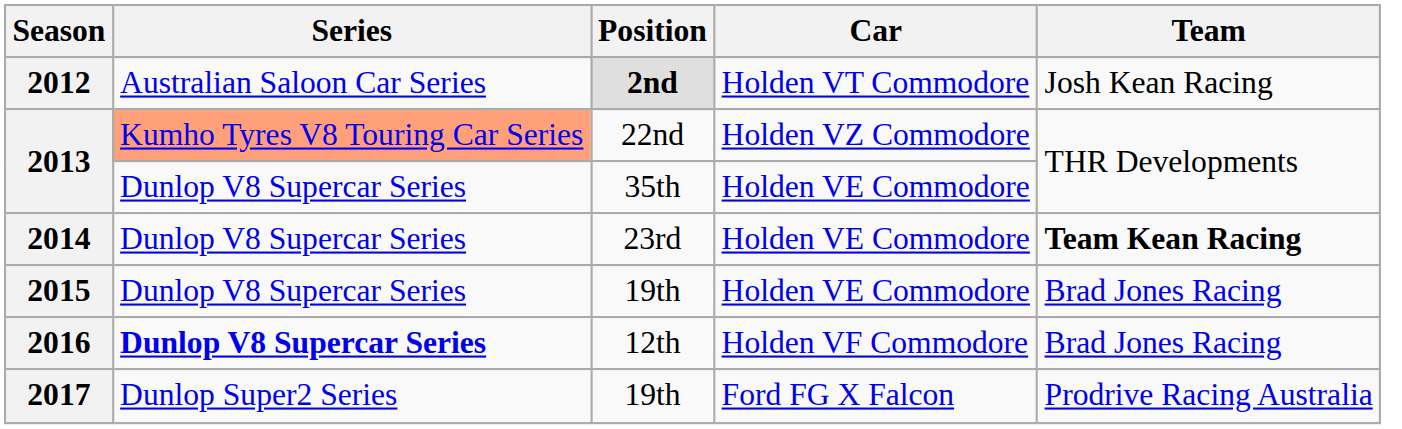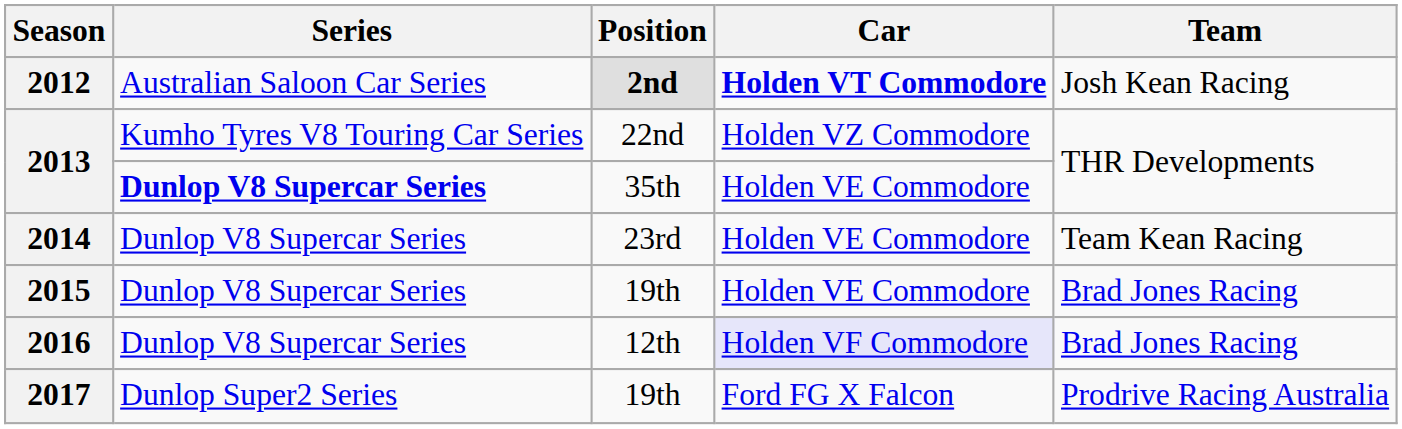(875, 82) normal -> (884, 82) bold
(352, 135) lightsalmon background -> (352, 135) no background
(293, 187) normal -> (303, 187) bold
(1173, 239) bold -> (1182, 239) normal
(303, 343) bold -> (293, 343) normal
(875, 343) no background -> (875, 343) lavender background
